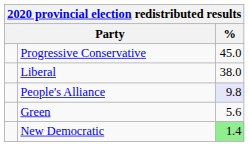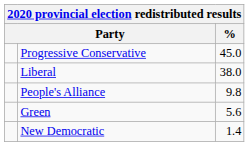(234, 92) lavender background -> (234, 92) no background
(234, 131) lightgreen background -> (234, 131) no background
